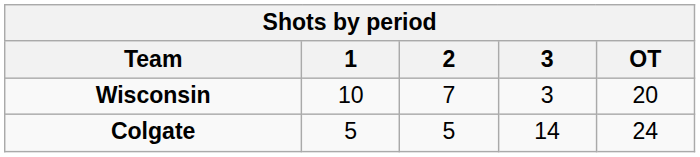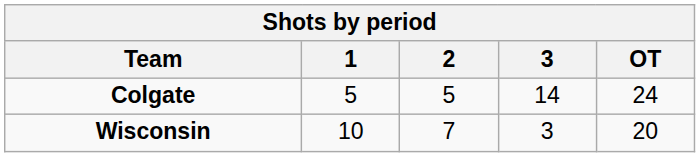rows swapped: (153, 132) <-> (153, 95)
